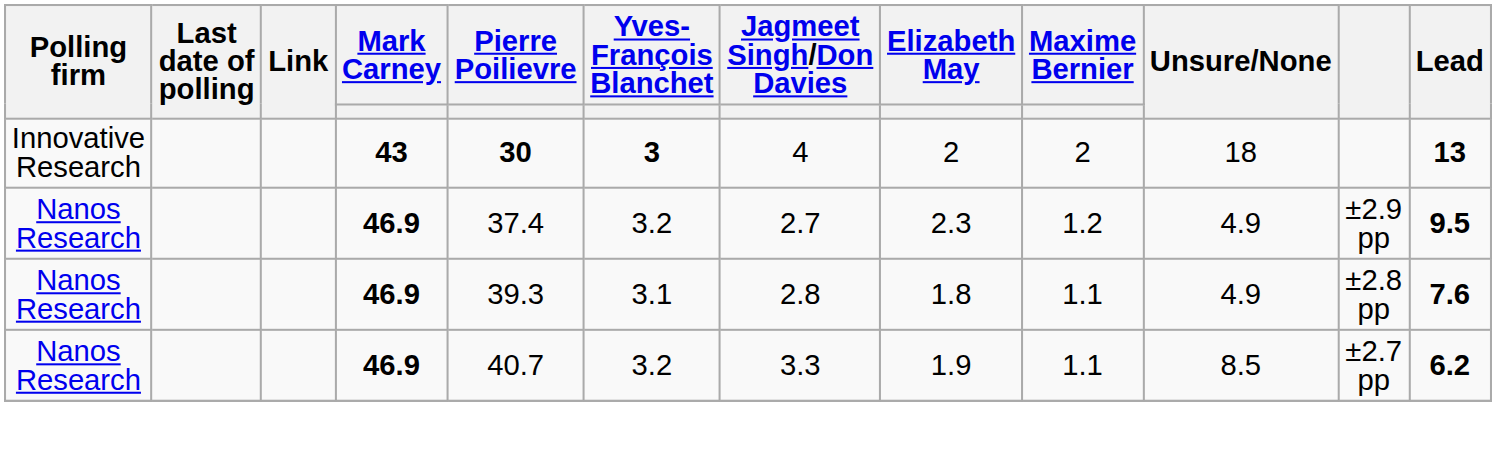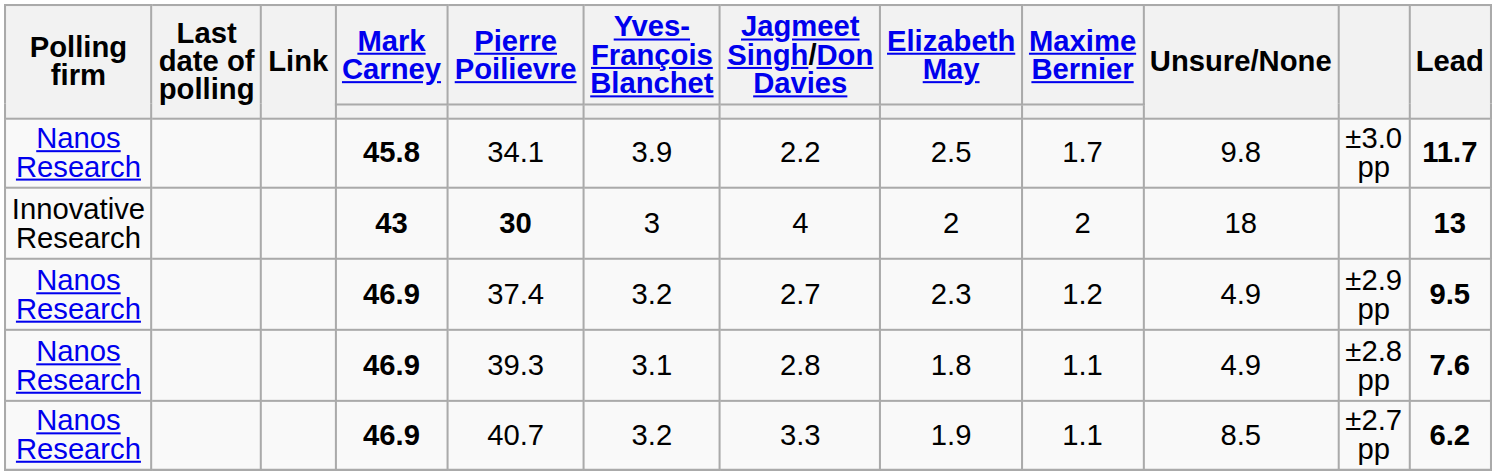+ row: (78, 153)
(652, 153) bold -> (652, 224) normal
